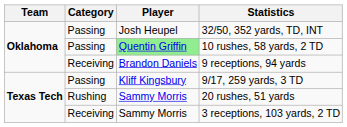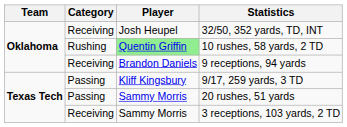(86, 30) Passing -> (91, 30) Receiving
(86, 46) Passing -> (87, 46) Rushing
(87, 97) Rushing -> (86, 97) Passing
